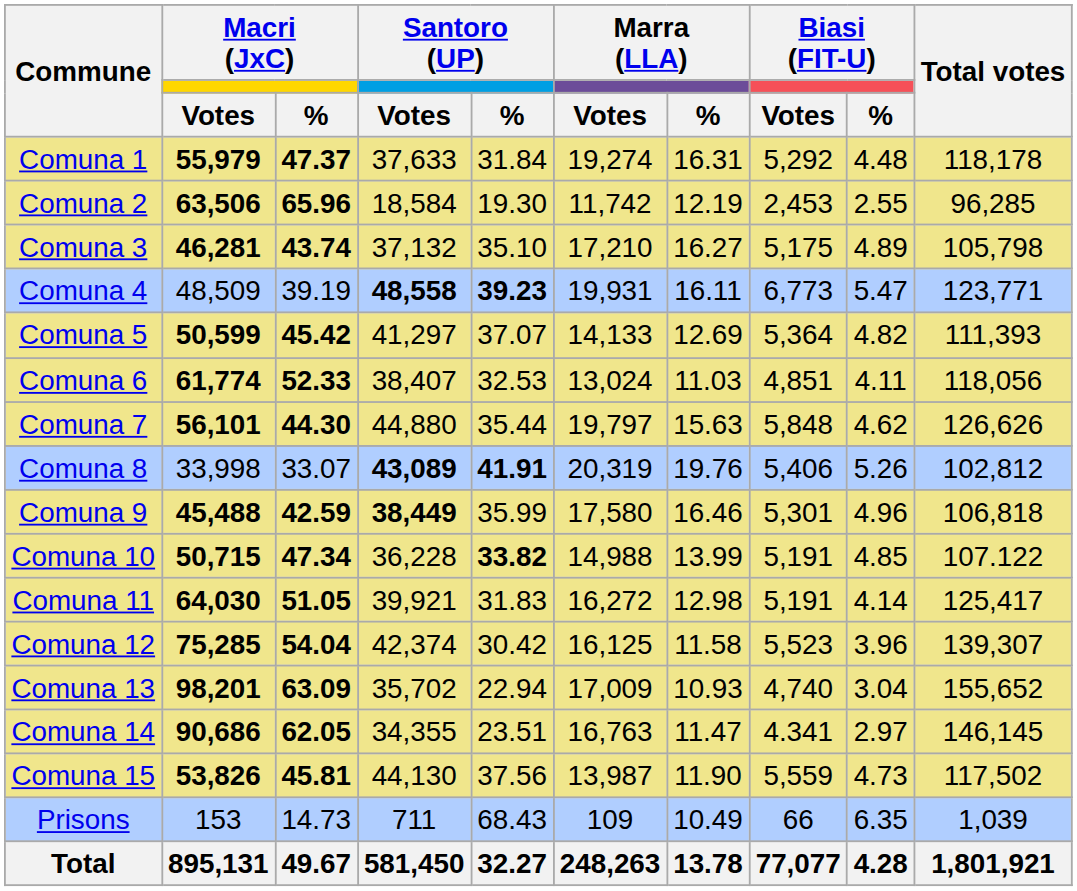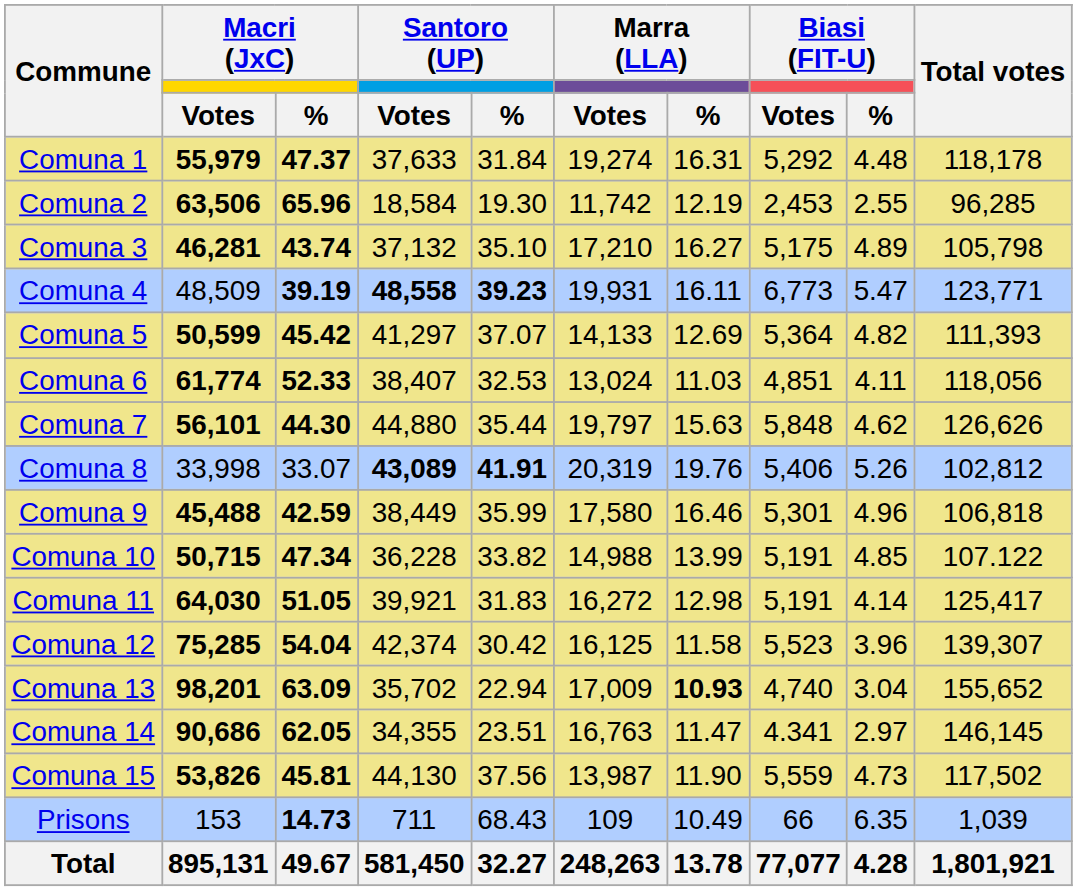(316, 291) normal -> (316, 291) bold
(414, 511) bold -> (414, 511) normal
(512, 556) bold -> (512, 556) normal
(708, 688) normal -> (708, 688) bold
(316, 820) normal -> (316, 820) bold
